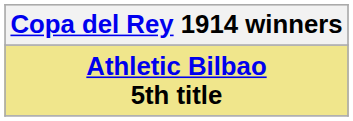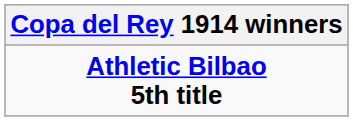(177, 80) khaki background -> (177, 80) no background
